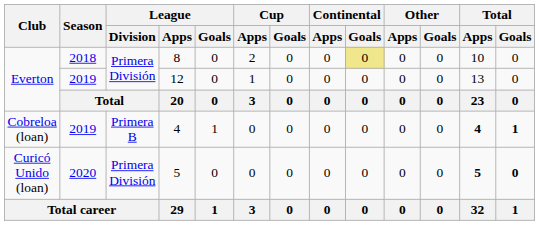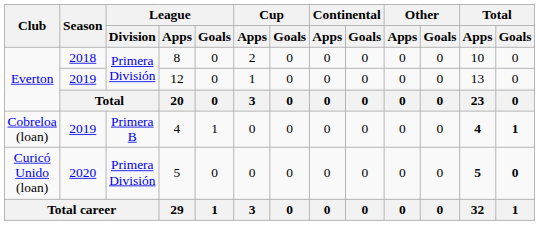(365, 57) khaki background -> (365, 57) no background
